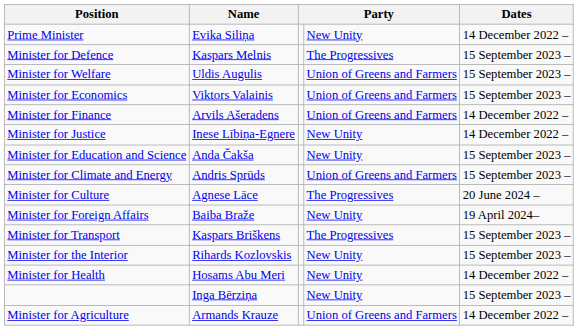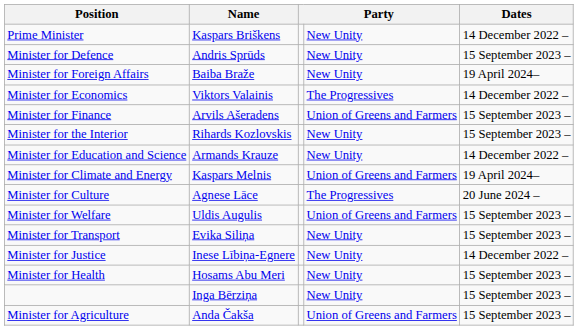(223, 34) Evika Siliņa -> (236, 34) Kaspars Briškens
(232, 54) Kaspars Melnis -> (228, 54) Andris Sprūds
(350, 54) The Progressives -> (335, 54) New Unity
rows swapped: (78, 214) <-> (59, 74)
(382, 94) Union of Greens and Farmers -> (350, 94) The Progressives
(517, 94) 15 September 2023 – -> (516, 94) 14 December 2022 –
(516, 114) 14 December 2022 – -> (517, 114) 15 September 2023 –
rows swapped: (68, 255) <-> (56, 134)
(223, 154) Anda Čakša -> (235, 154) Armands Krauze
(517, 154) 15 September 2023 – -> (516, 154) 14 December 2022 –
(228, 174) Andris Sprūds -> (232, 174) Kaspars Melnis
(517, 174) 15 September 2023 – -> (501, 174) 19 April 2024–
(236, 235) Kaspars Briškens -> (223, 235) Evika Siliņa
(350, 235) The Progressives -> (335, 235) New Unity
(516, 275) 14 December 2022 – -> (517, 275) 15 September 2023 –
(235, 315) Armands Krauze -> (223, 315) Anda Čakša
(516, 315) 14 December 2022 – -> (517, 315) 15 September 2023 –
